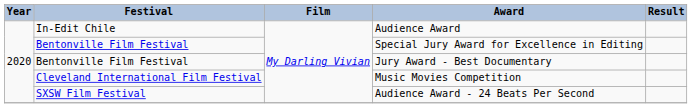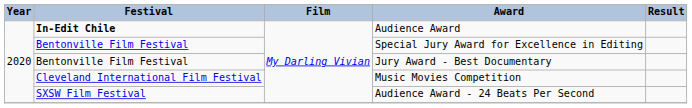(76, 29) normal -> (76, 29) bold
